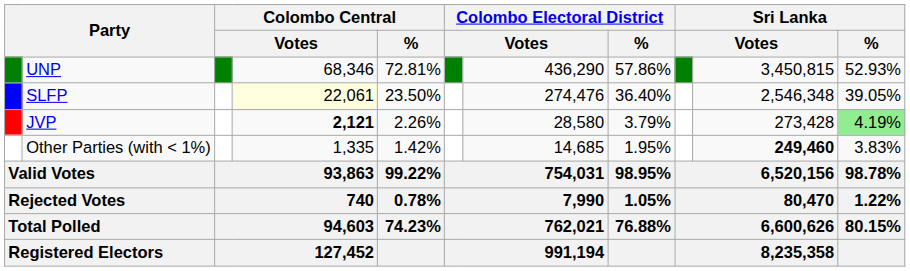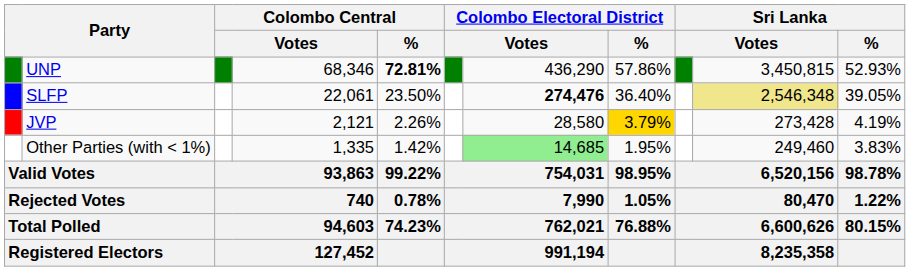(413, 69) normal -> (413, 69) bold
(349, 95) lightyellow background -> (349, 95) no background
(574, 95) normal -> (574, 95) bold
(797, 95) no background -> (797, 95) khaki background
(353, 122) bold -> (353, 122) normal
(648, 122) no background -> (648, 122) gold background
(878, 122) lightgreen background -> (878, 122) no background
(579, 148) no background -> (579, 148) lightgreen background
(804, 148) bold -> (804, 148) normal
